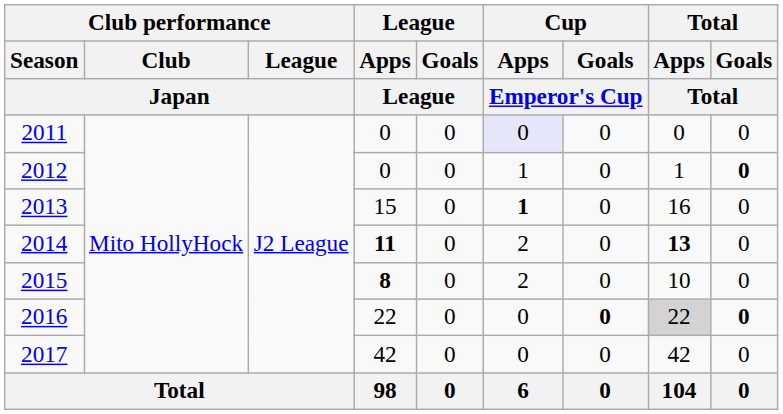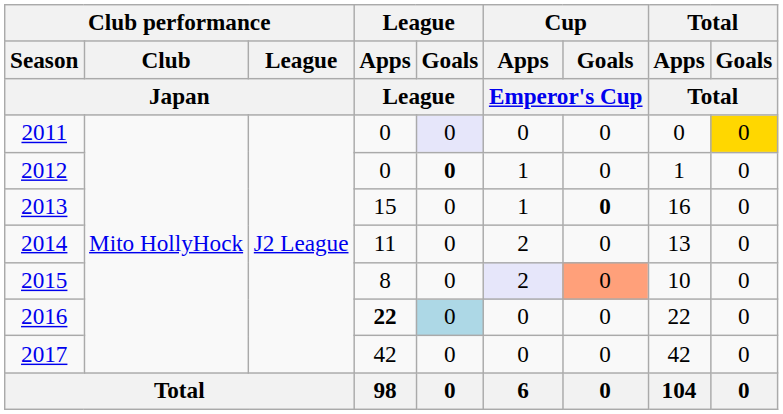(450, 133) no background -> (450, 133) lavender background
(523, 133) lavender background -> (523, 133) no background
(744, 133) no background -> (744, 133) gold background
(450, 170) normal -> (450, 170) bold
(744, 170) bold -> (744, 170) normal
(523, 206) bold -> (523, 206) normal
(605, 206) normal -> (605, 206) bold
(385, 243) bold -> (385, 243) normal
(679, 243) bold -> (679, 243) normal
(385, 280) bold -> (385, 280) normal
(523, 280) no background -> (523, 280) lavender background
(605, 280) no background -> (605, 280) lightsalmon background
(385, 317) normal -> (385, 317) bold
(450, 317) no background -> (450, 317) lightblue background
(605, 317) bold -> (605, 317) normal
(679, 317) lightgrey background -> (679, 317) no background
(744, 317) bold -> (744, 317) normal
